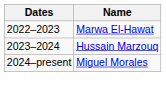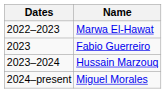+ row: (113, 46)
